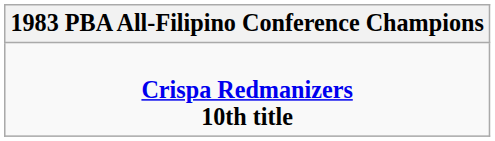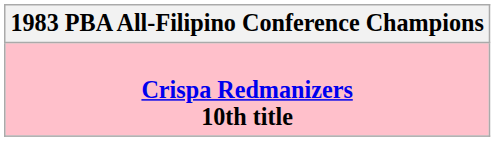(247, 102) no background -> (247, 102) pink background
